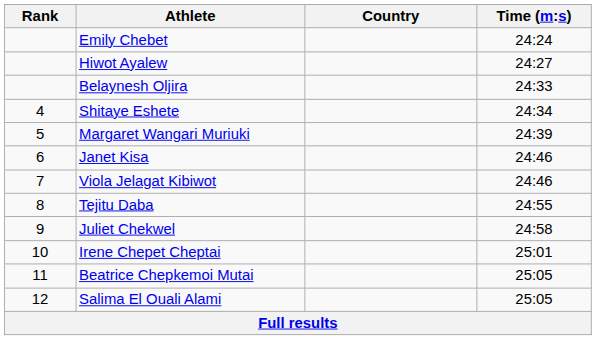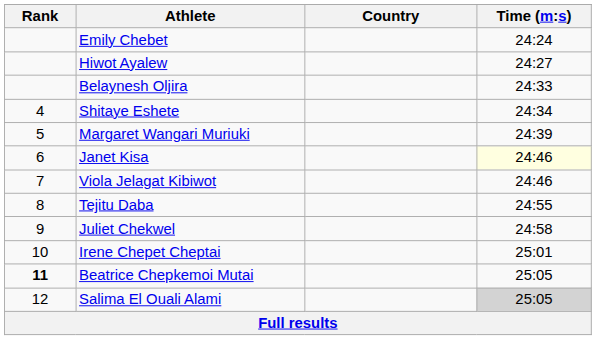(534, 157) no background -> (534, 157) lightyellow background
(40, 275) normal -> (40, 275) bold
(534, 299) no background -> (534, 299) lightgrey background
